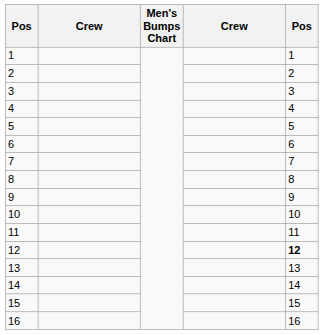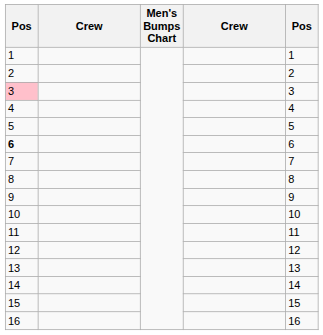(11, 91) no background -> (11, 91) pink background
(11, 144) normal -> (11, 144) bold
(294, 250) bold -> (294, 250) normal
